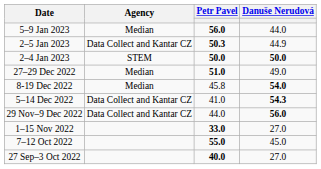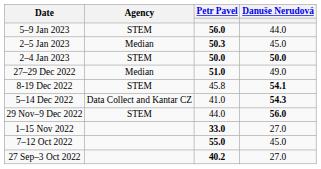(139, 29) Median -> (139, 29) STEM
(139, 43) Data Collect and Kantar CZ -> (139, 43) Median
(278, 43) 44.9 -> (278, 43) 45.0
(139, 86) Median -> (139, 86) STEM
(278, 86) 54.0 -> (278, 86) 54.1
(139, 114) Data Collect and Kantar CZ -> (139, 114) STEM
(217, 156) 40.0 -> (217, 156) 40.2
